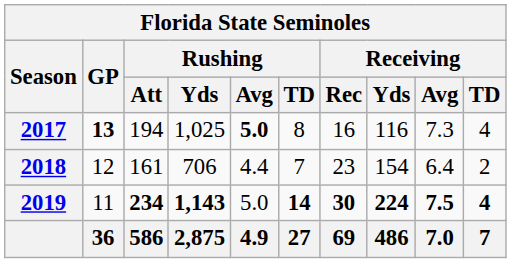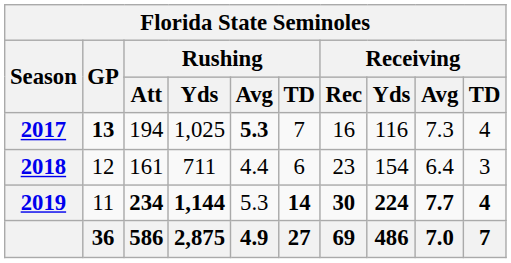(254, 130) 5.0 -> (254, 130) 5.3
(299, 130) 8 -> (299, 130) 7
(199, 166) 706 -> (199, 166) 711
(299, 166) 7 -> (299, 166) 6
(485, 166) 2 -> (485, 166) 3
(199, 202) 1,143 -> (199, 202) 1,144
(254, 202) 5.0 -> (254, 202) 5.3
(440, 202) 7.5 -> (440, 202) 7.7
